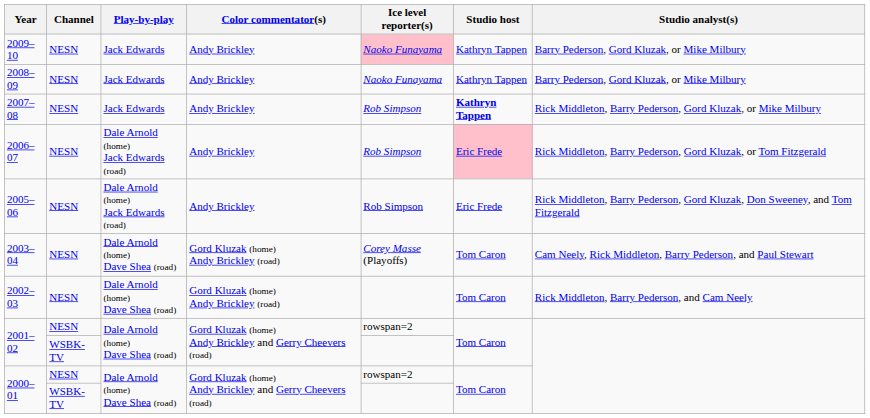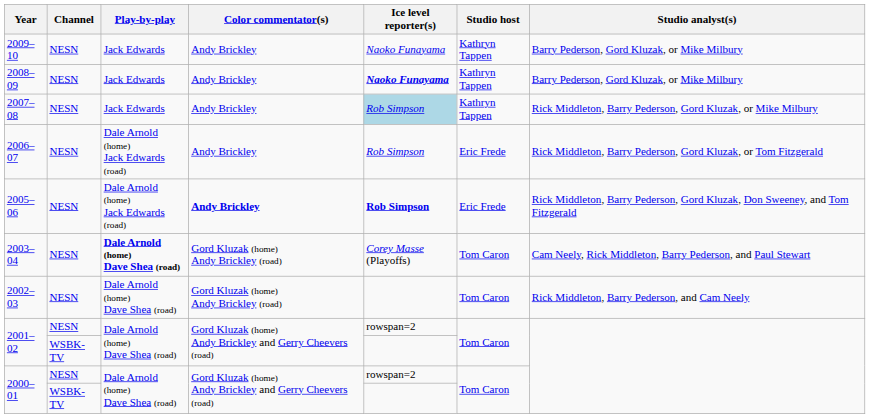(403, 49) pink background -> (406, 49) no background
(403, 79) normal -> (408, 79) bold
(392, 109) no background -> (395, 109) lightblue background
(476, 109) bold -> (477, 109) normal
(479, 151) pink background -> (483, 151) no background
(222, 206) normal -> (225, 206) bold
(393, 206) normal -> (398, 206) bold
(140, 254) normal -> (142, 254) bold
